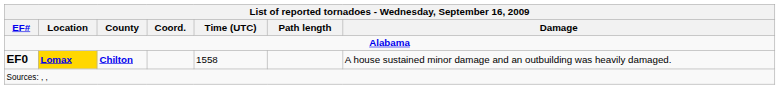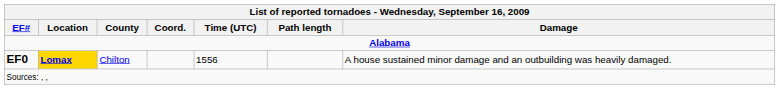(116, 59) bold -> (115, 59) normal
(207, 59) 1558 -> (207, 59) 1556
